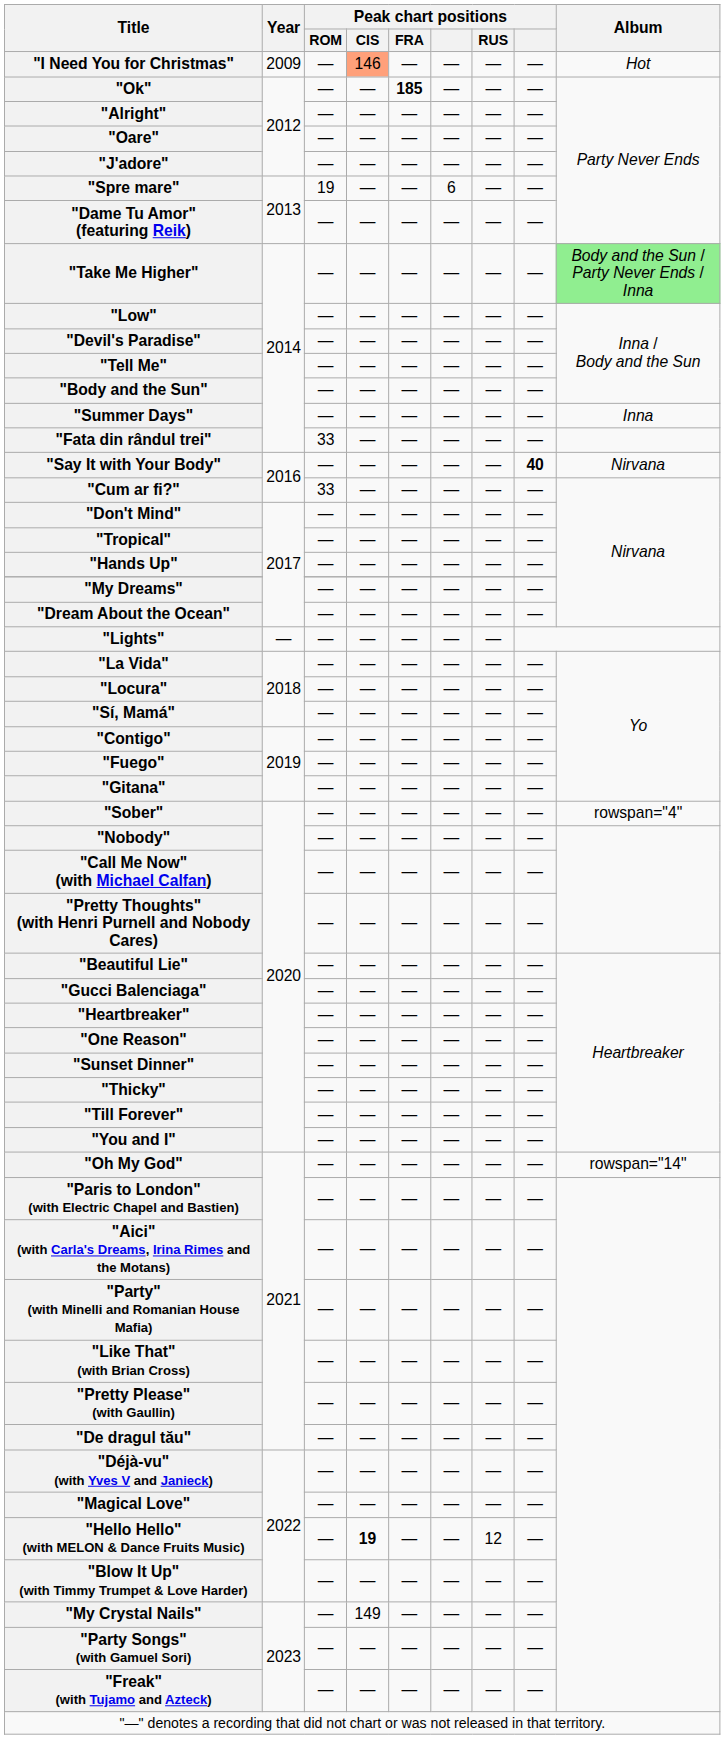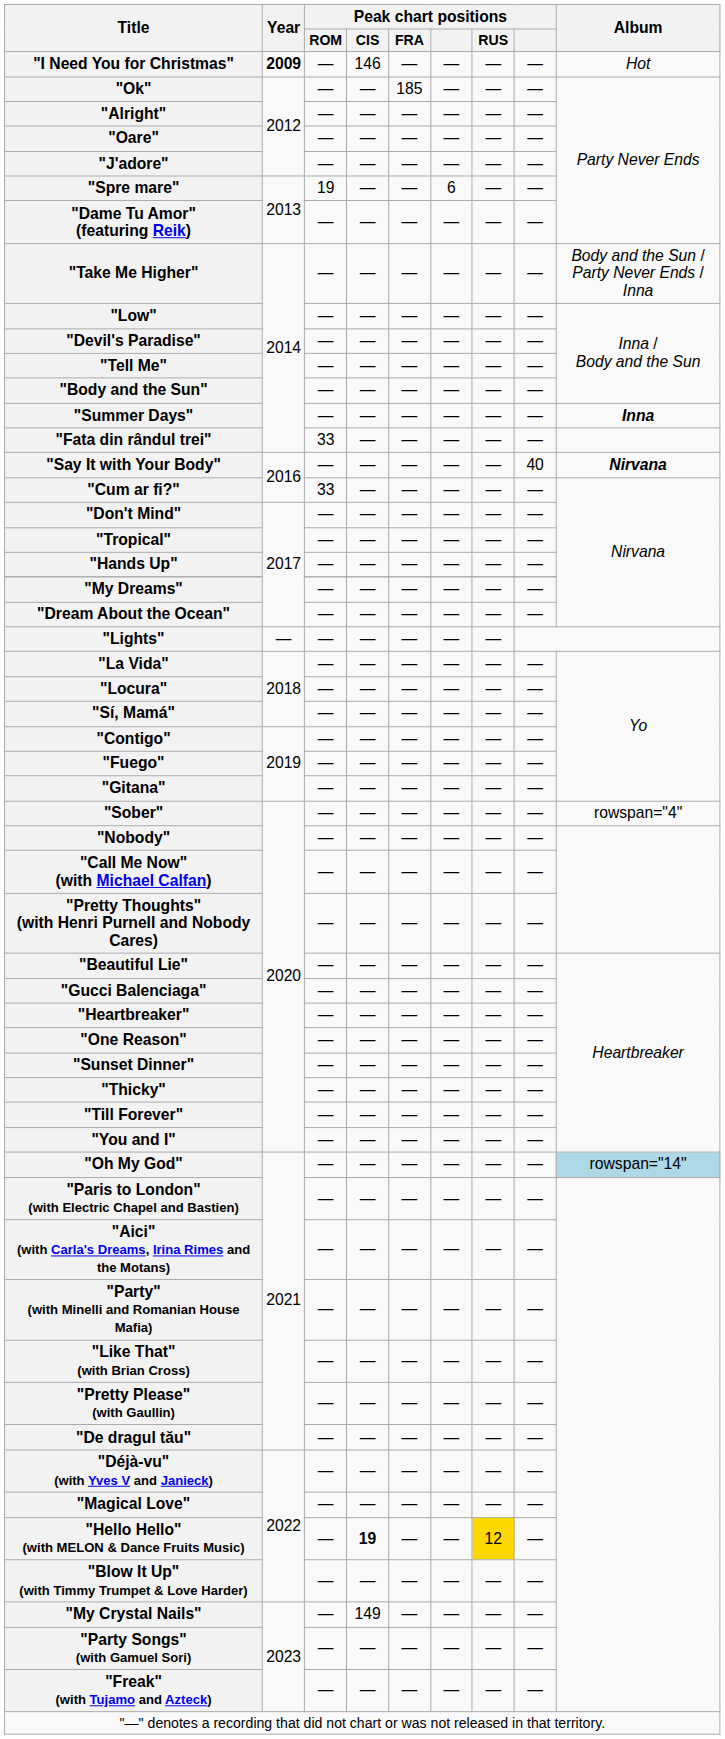(284, 64) normal -> (284, 64) bold
(368, 64) lightsalmon background -> (368, 64) no background
(409, 88) bold -> (409, 88) normal
(638, 273) lightgreen background -> (638, 273) no background
(638, 415) normal -> (638, 415) bold
(535, 465) bold -> (535, 465) normal
(638, 465) normal -> (638, 465) bold
(638, 1164) no background -> (638, 1164) lightblue background
(493, 1538) no background -> (493, 1538) gold background
